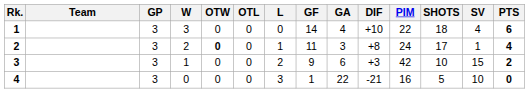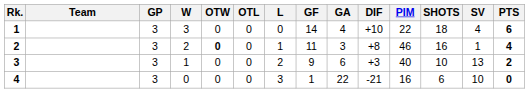(405, 46) 24 -> (405, 46) 46
(441, 46) 17 -> (441, 46) 16
(405, 63) 42 -> (405, 63) 40
(478, 63) 15 -> (478, 63) 13
(441, 79) 5 -> (441, 79) 6
